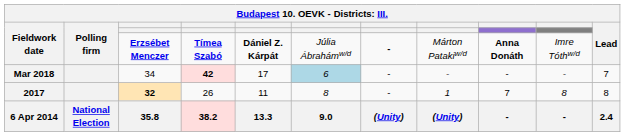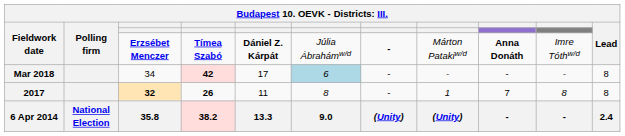(606, 74) 7 -> (606, 74) 8
(208, 92) normal -> (208, 91) bold
